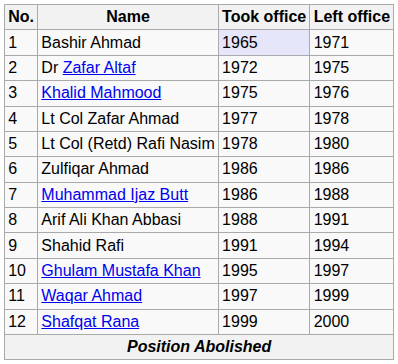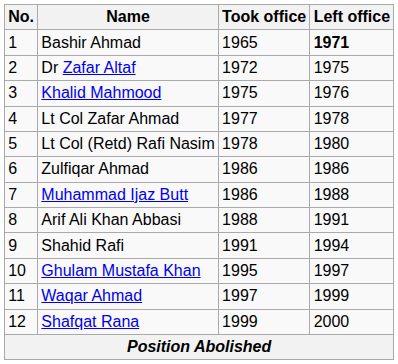(240, 42) lavender background -> (240, 42) no background
(331, 42) normal -> (331, 42) bold
